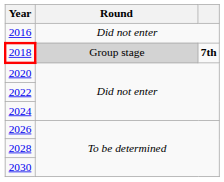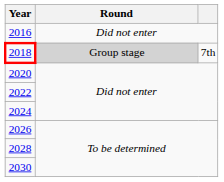(209, 53) bold -> (208, 53) normal
